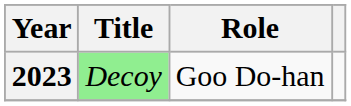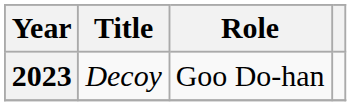(124, 75) lightgreen background -> (124, 75) no background
